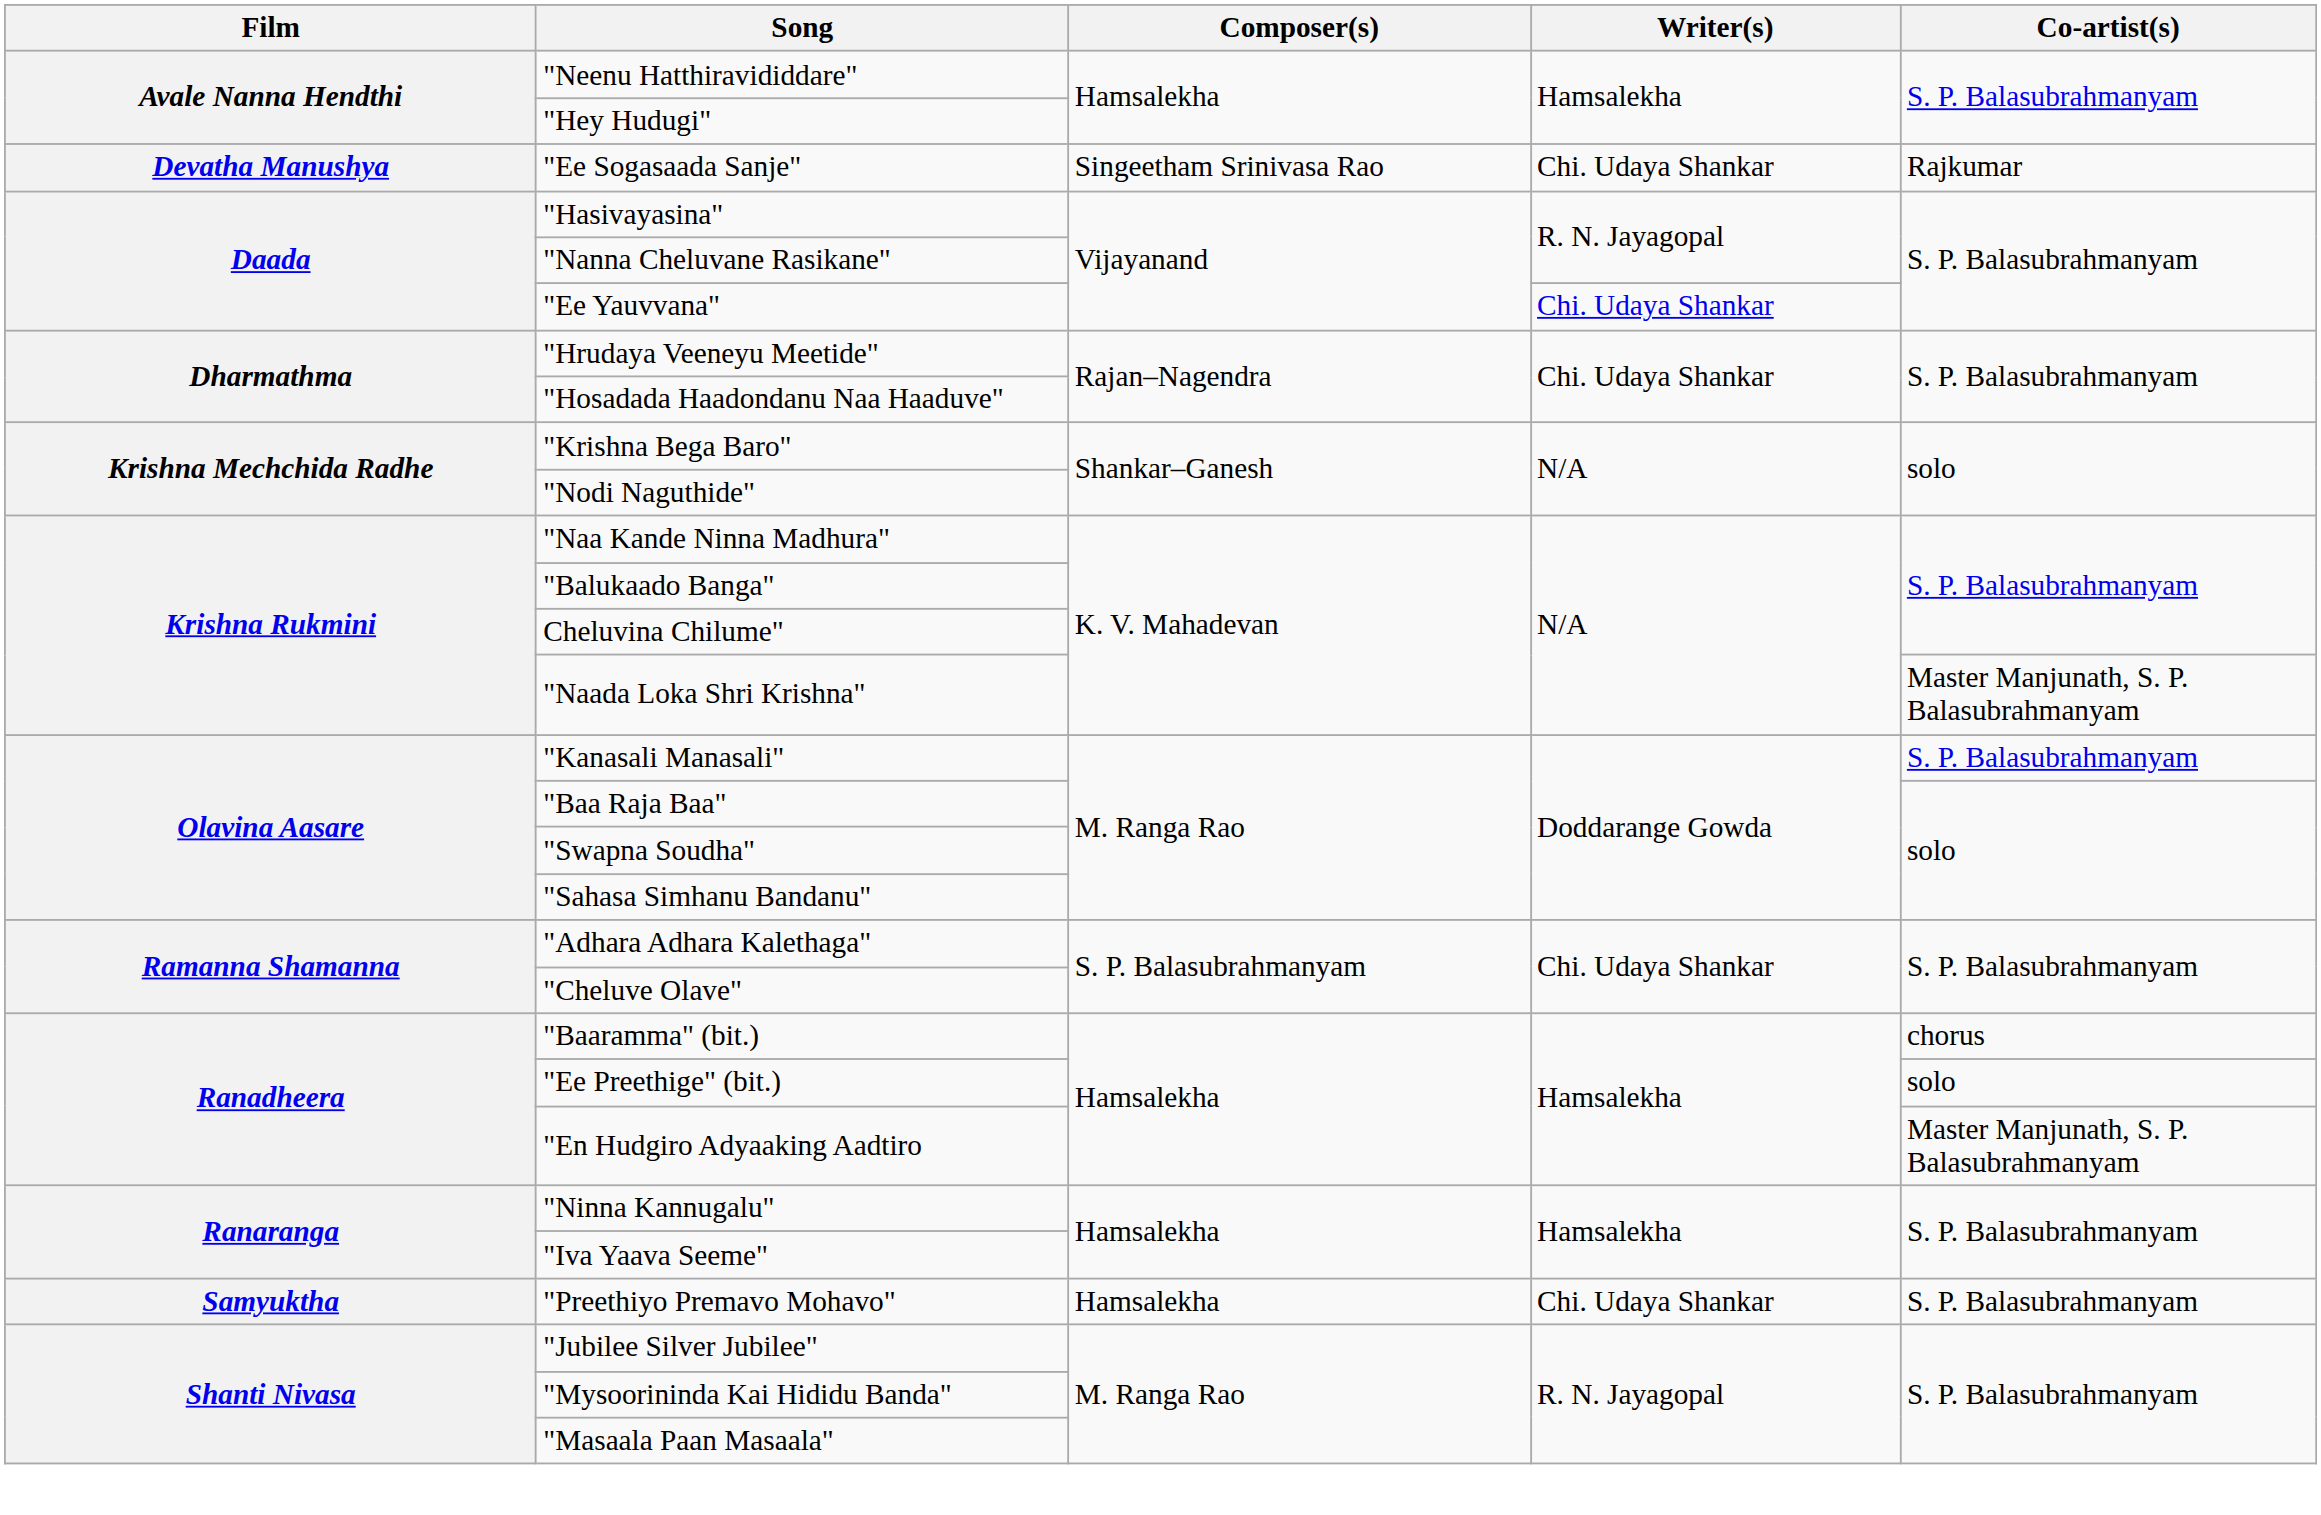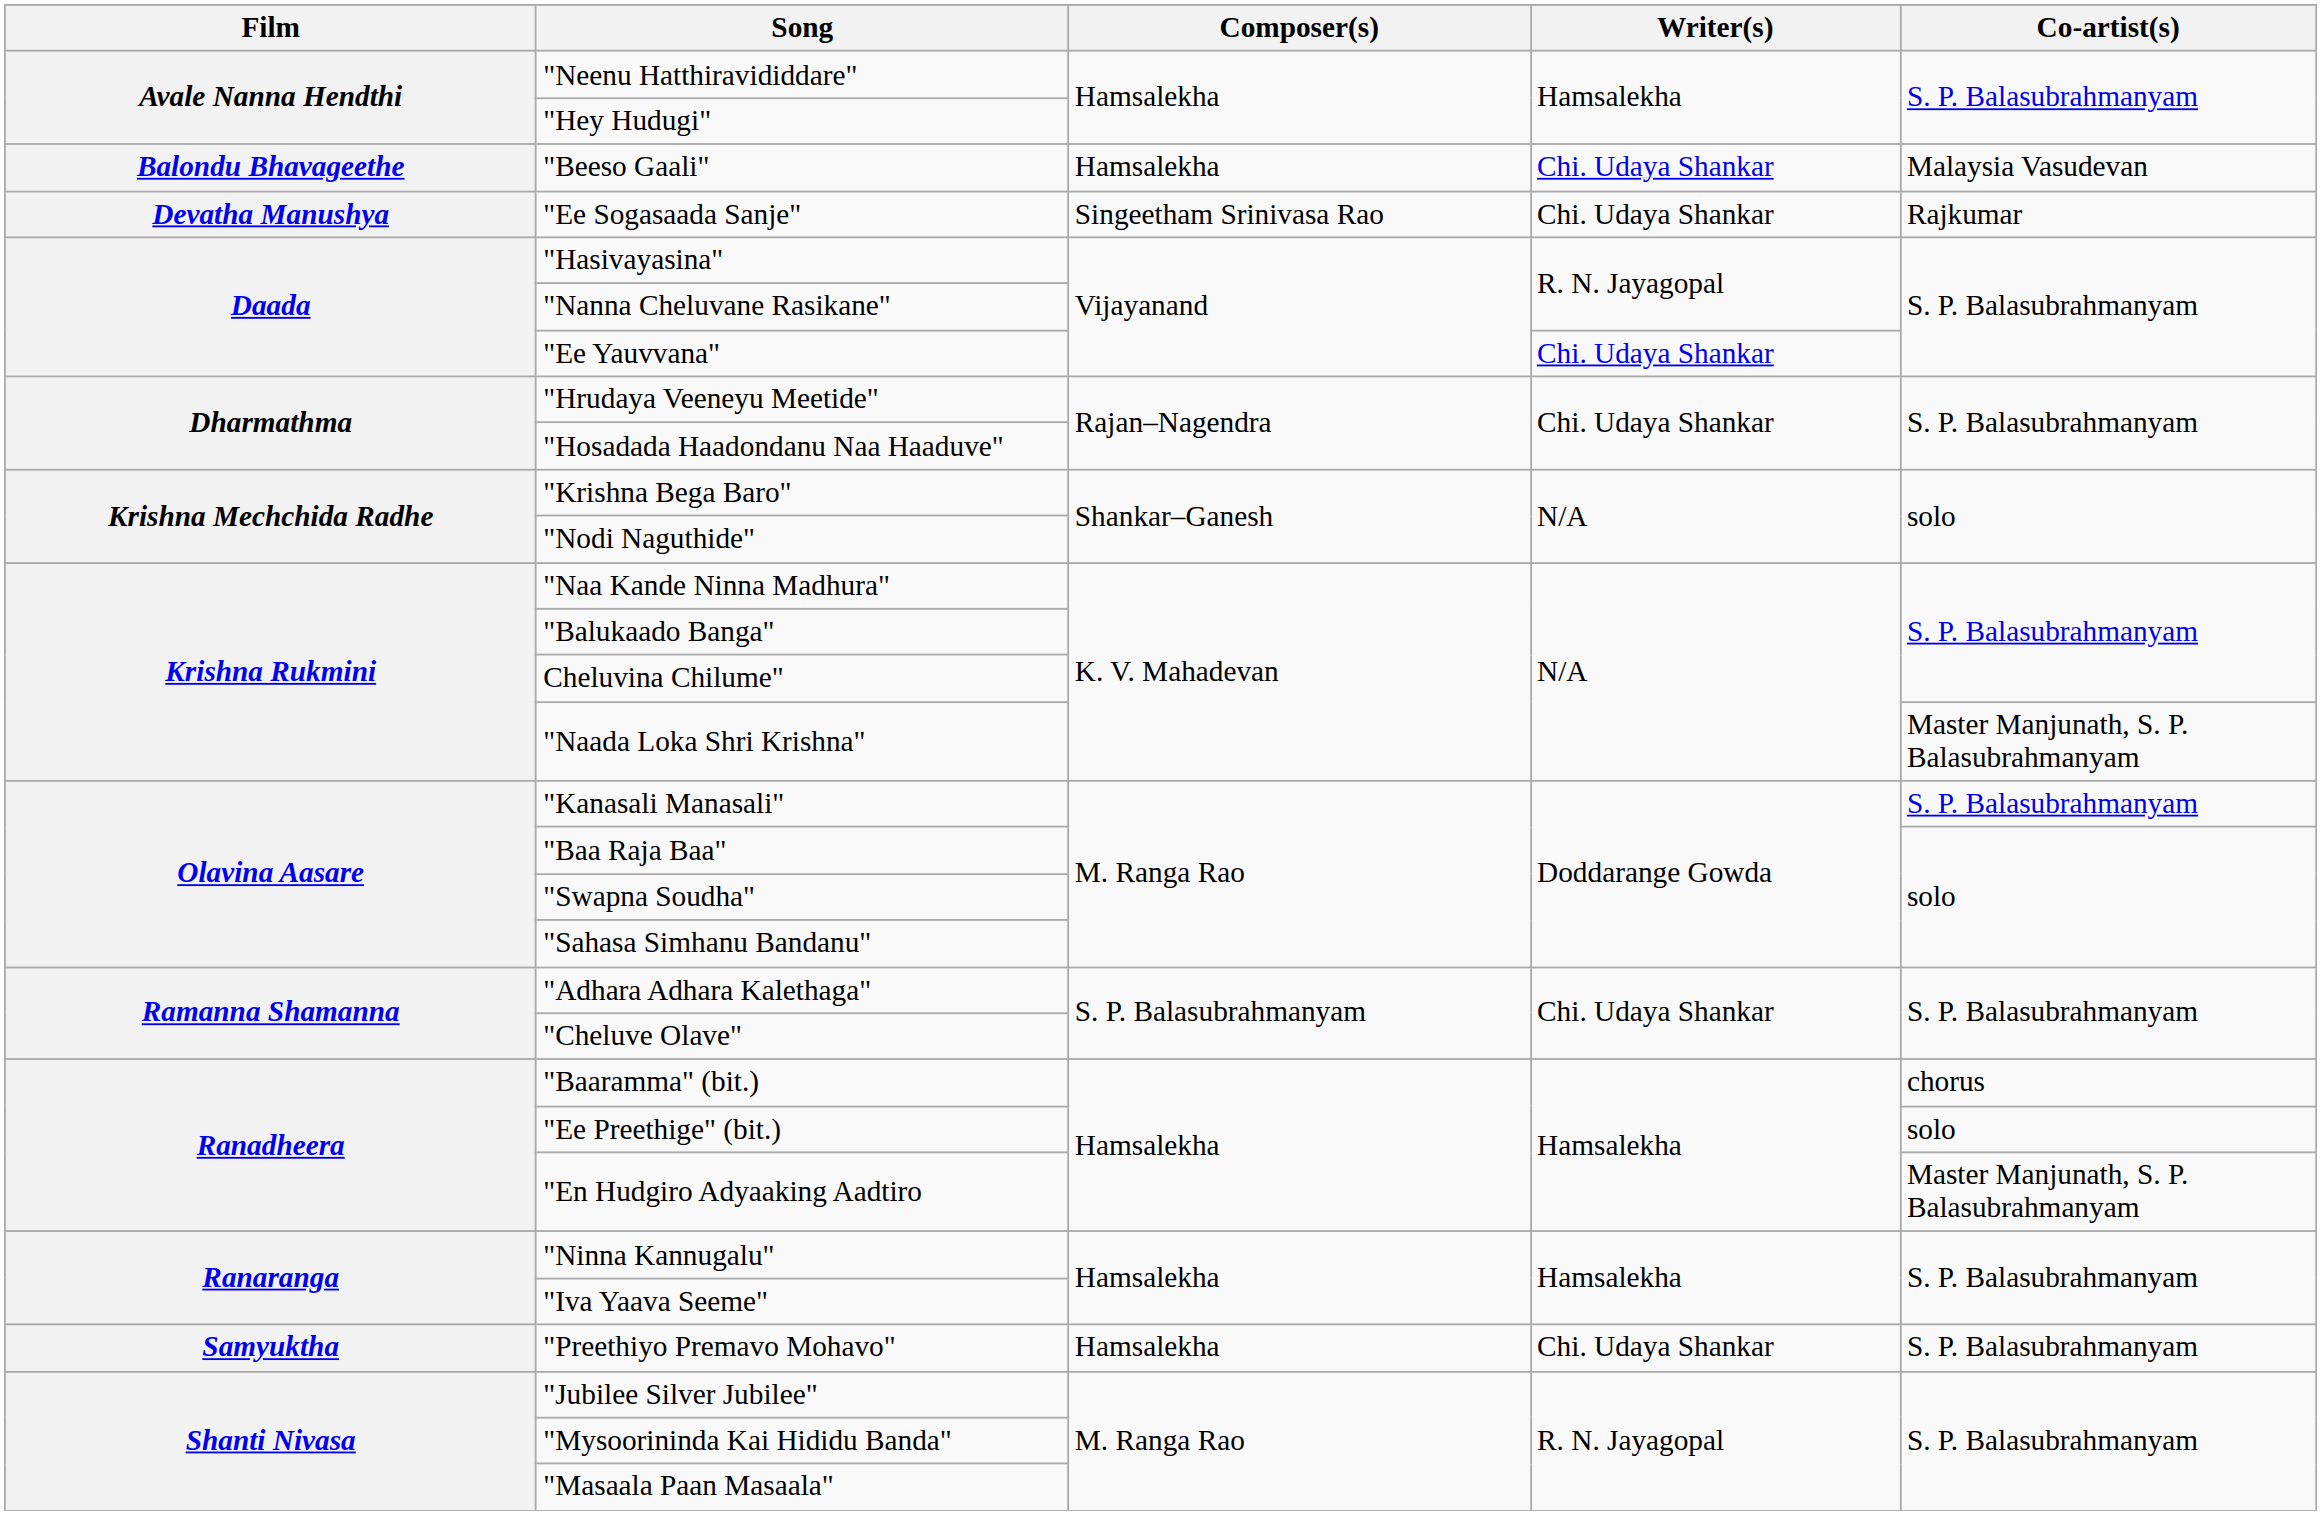+ row: (626, 167)
